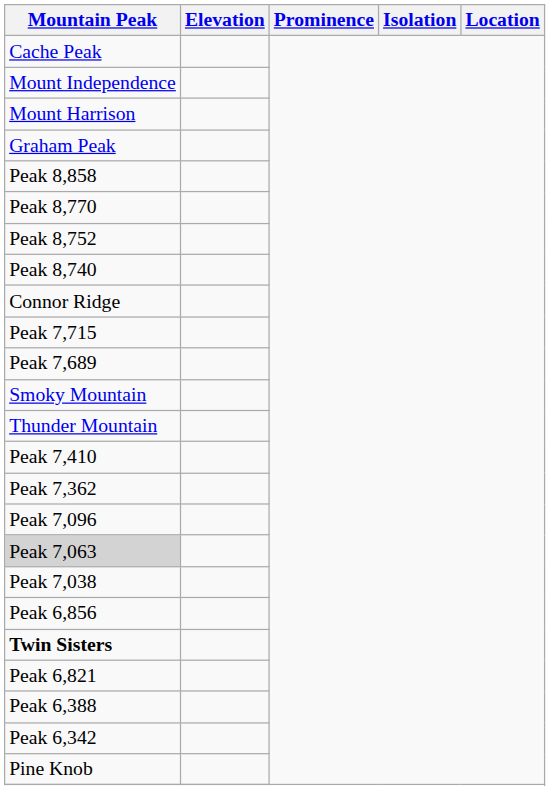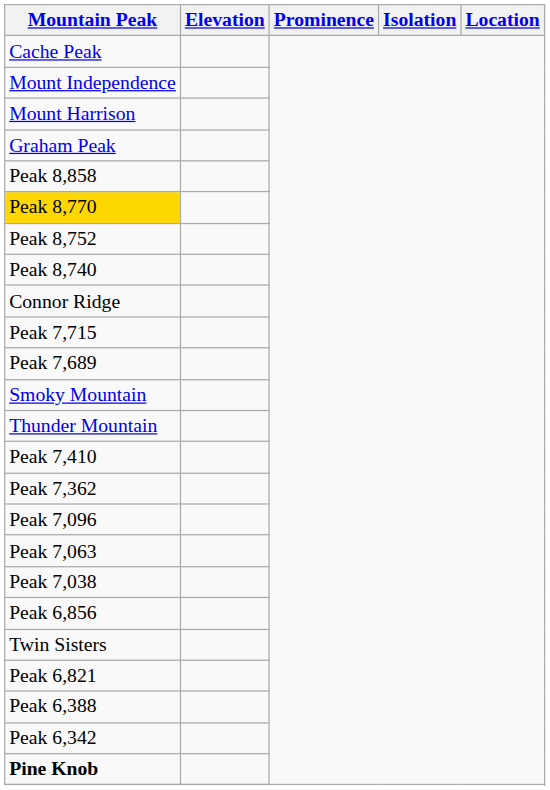(53, 207) no background -> (53, 207) gold background
(53, 550) lightgrey background -> (53, 550) no background
(61, 644) bold -> (58, 644) normal
(51, 769) normal -> (54, 769) bold
